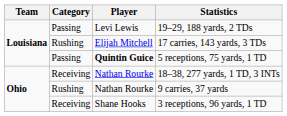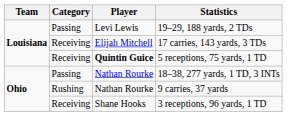(67, 43) Rushing -> (71, 43) Receiving
(66, 58) Passing -> (71, 58) Receiving
(71, 73) Receiving -> (66, 73) Passing
